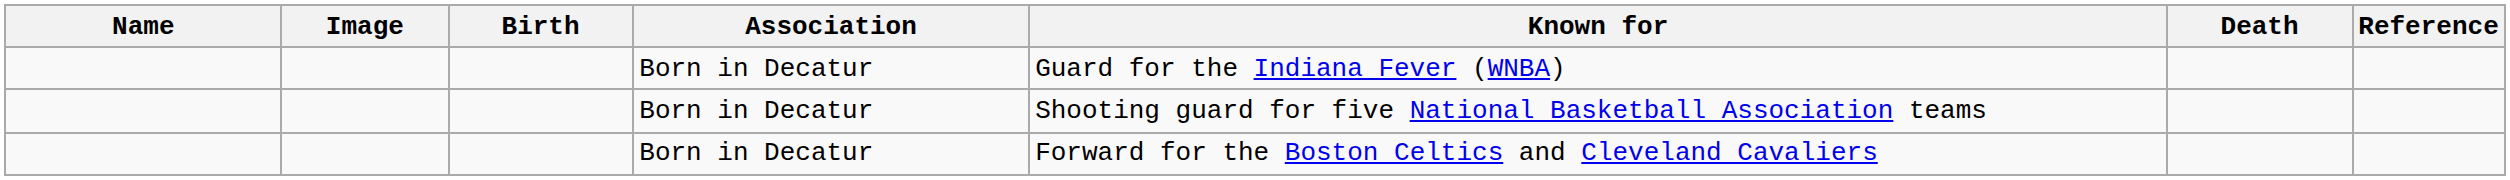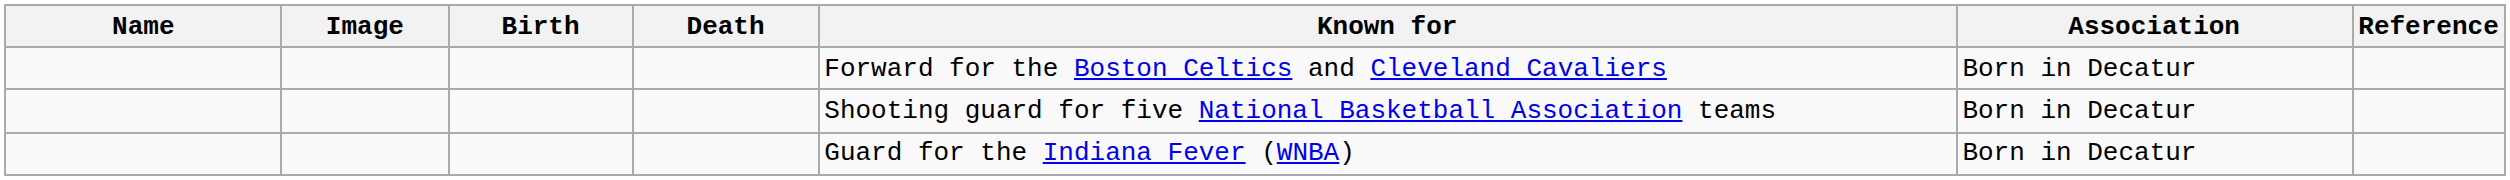columns swapped: (2260, 26) <-> (831, 26)
(1300, 69) Guard for the Indiana Fever (WNBA) -> (1246, 69) Forward for the Boston Celtics and Cleveland Cavaliers
(1456, 153) Forward for the Boston Celtics and Cleveland Cavaliers -> (1090, 153) Guard for the Indiana Fever (WNBA)
